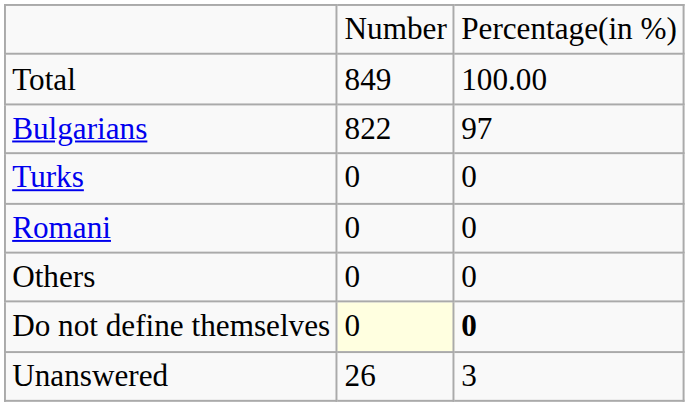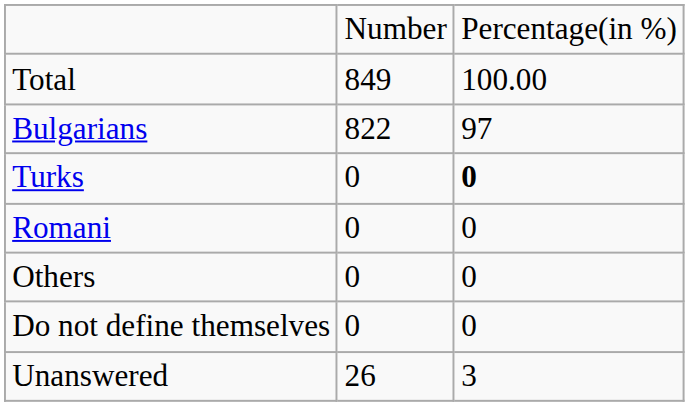(469, 177) normal -> (469, 177) bold
(352, 326) lightyellow background -> (352, 326) no background
(469, 326) bold -> (469, 326) normal
